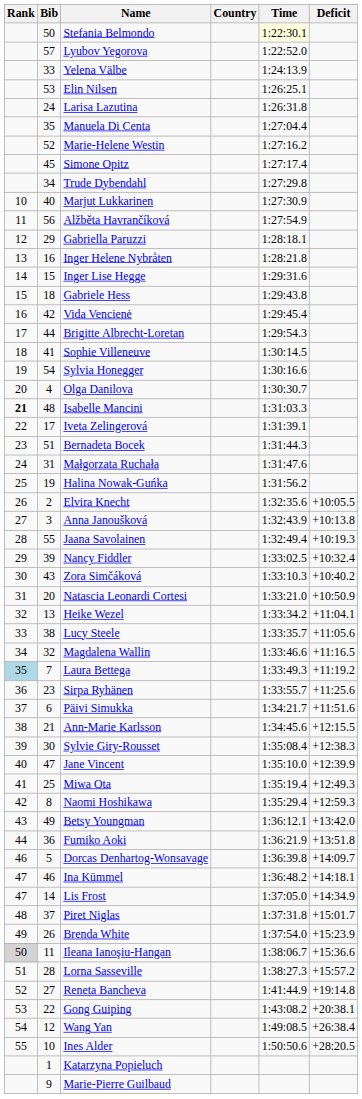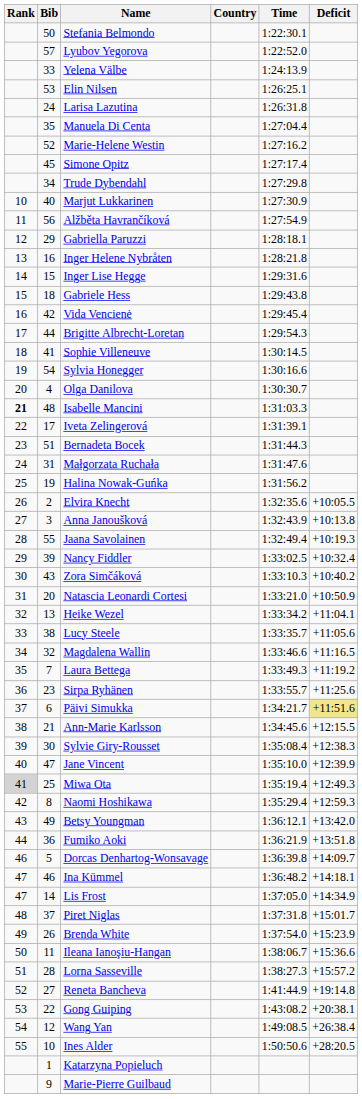(284, 32) lightyellow background -> (284, 32) no background
(21, 671) lightblue background -> (21, 671) no background
(334, 708) no background -> (334, 708) khaki background
(21, 783) no background -> (21, 783) lightgrey background
(21, 952) lightgrey background -> (21, 952) no background
